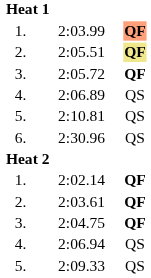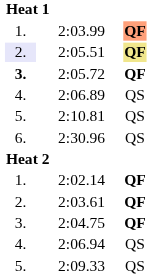(20, 52) no background -> (20, 52) lavender background
(20, 73) normal -> (20, 73) bold
